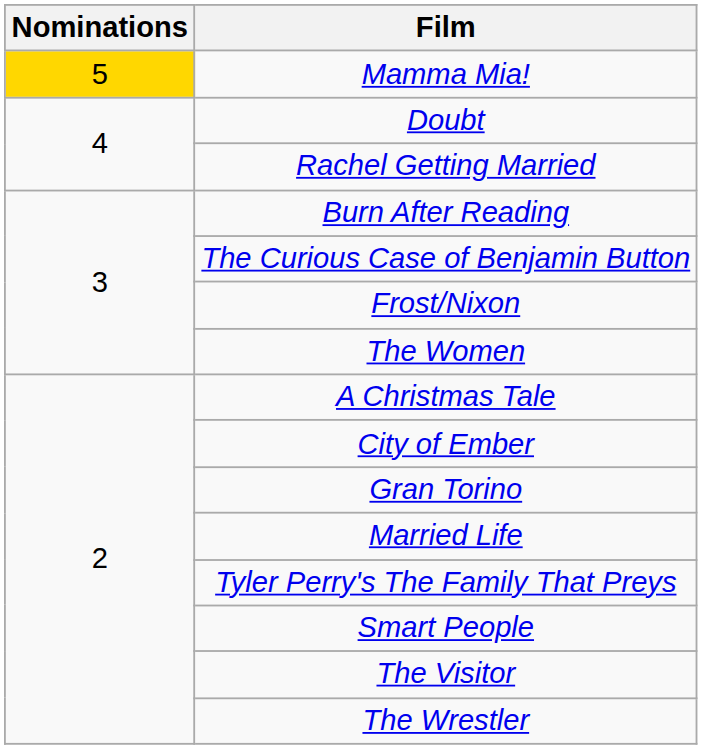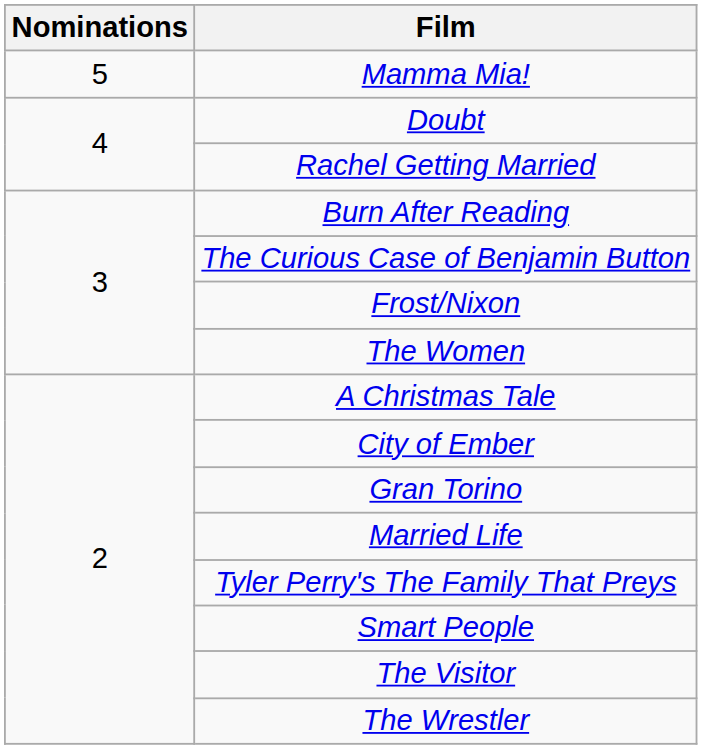(100, 73) gold background -> (100, 73) no background
